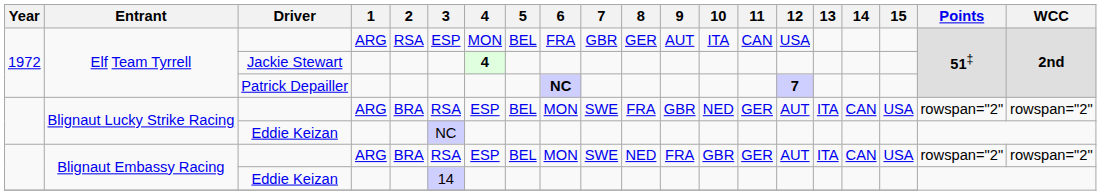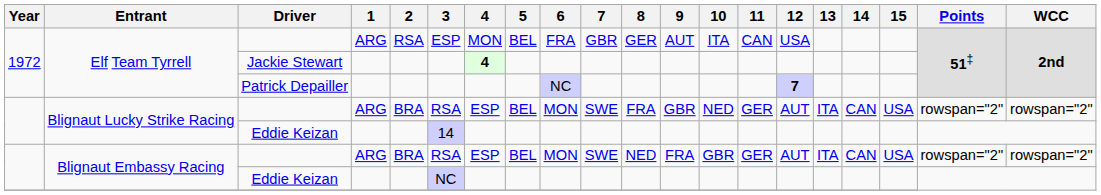(561, 86) bold -> (561, 86) normal
(446, 133) NC -> (446, 133) 14
(446, 179) 14 -> (446, 179) NC
